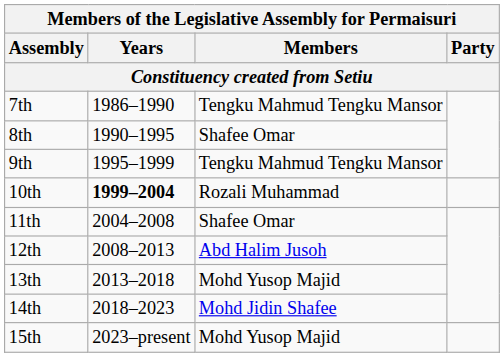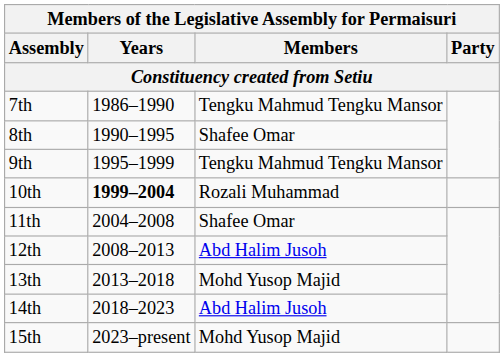(268, 308) Mohd Jidin Shafee -> (263, 308) Abd Halim Jusoh
